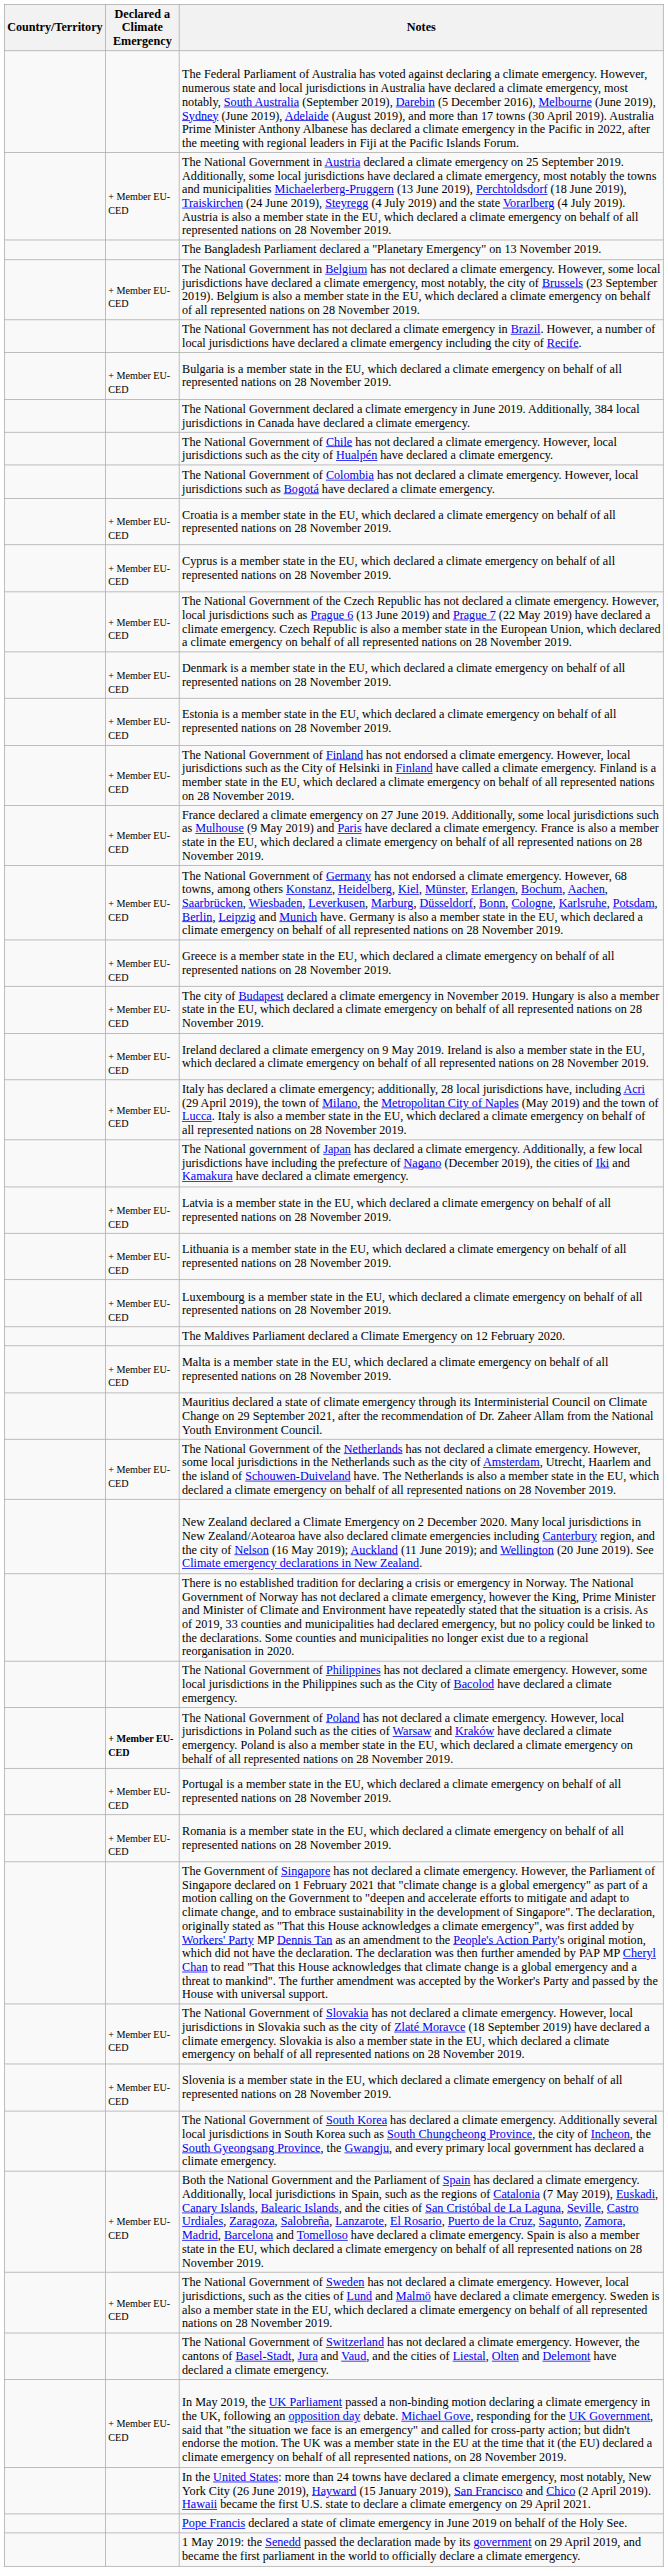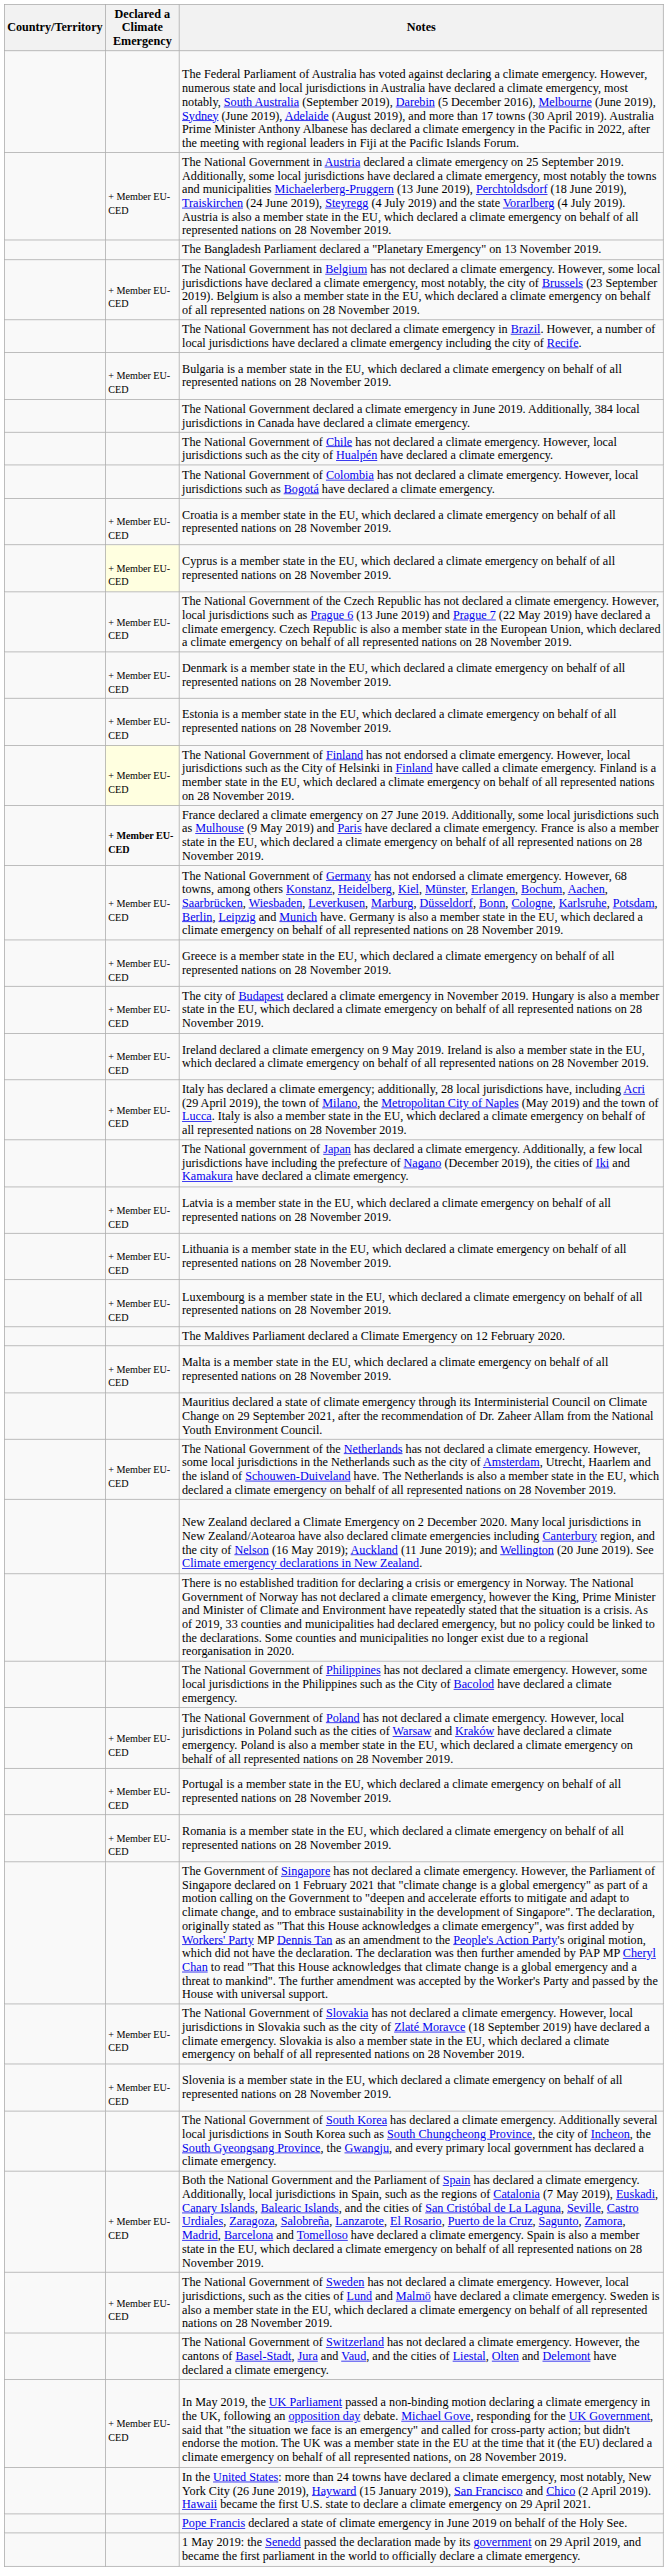(139, 575) no background -> (139, 575) lightyellow background
(139, 782) no background -> (139, 782) lightyellow background
(139, 843) normal -> (141, 842) bold
(141, 1744) bold -> (139, 1745) normal
